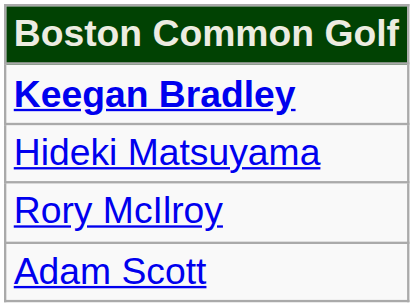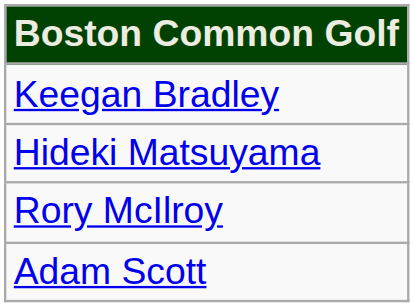(155, 93) bold -> (146, 93) normal
